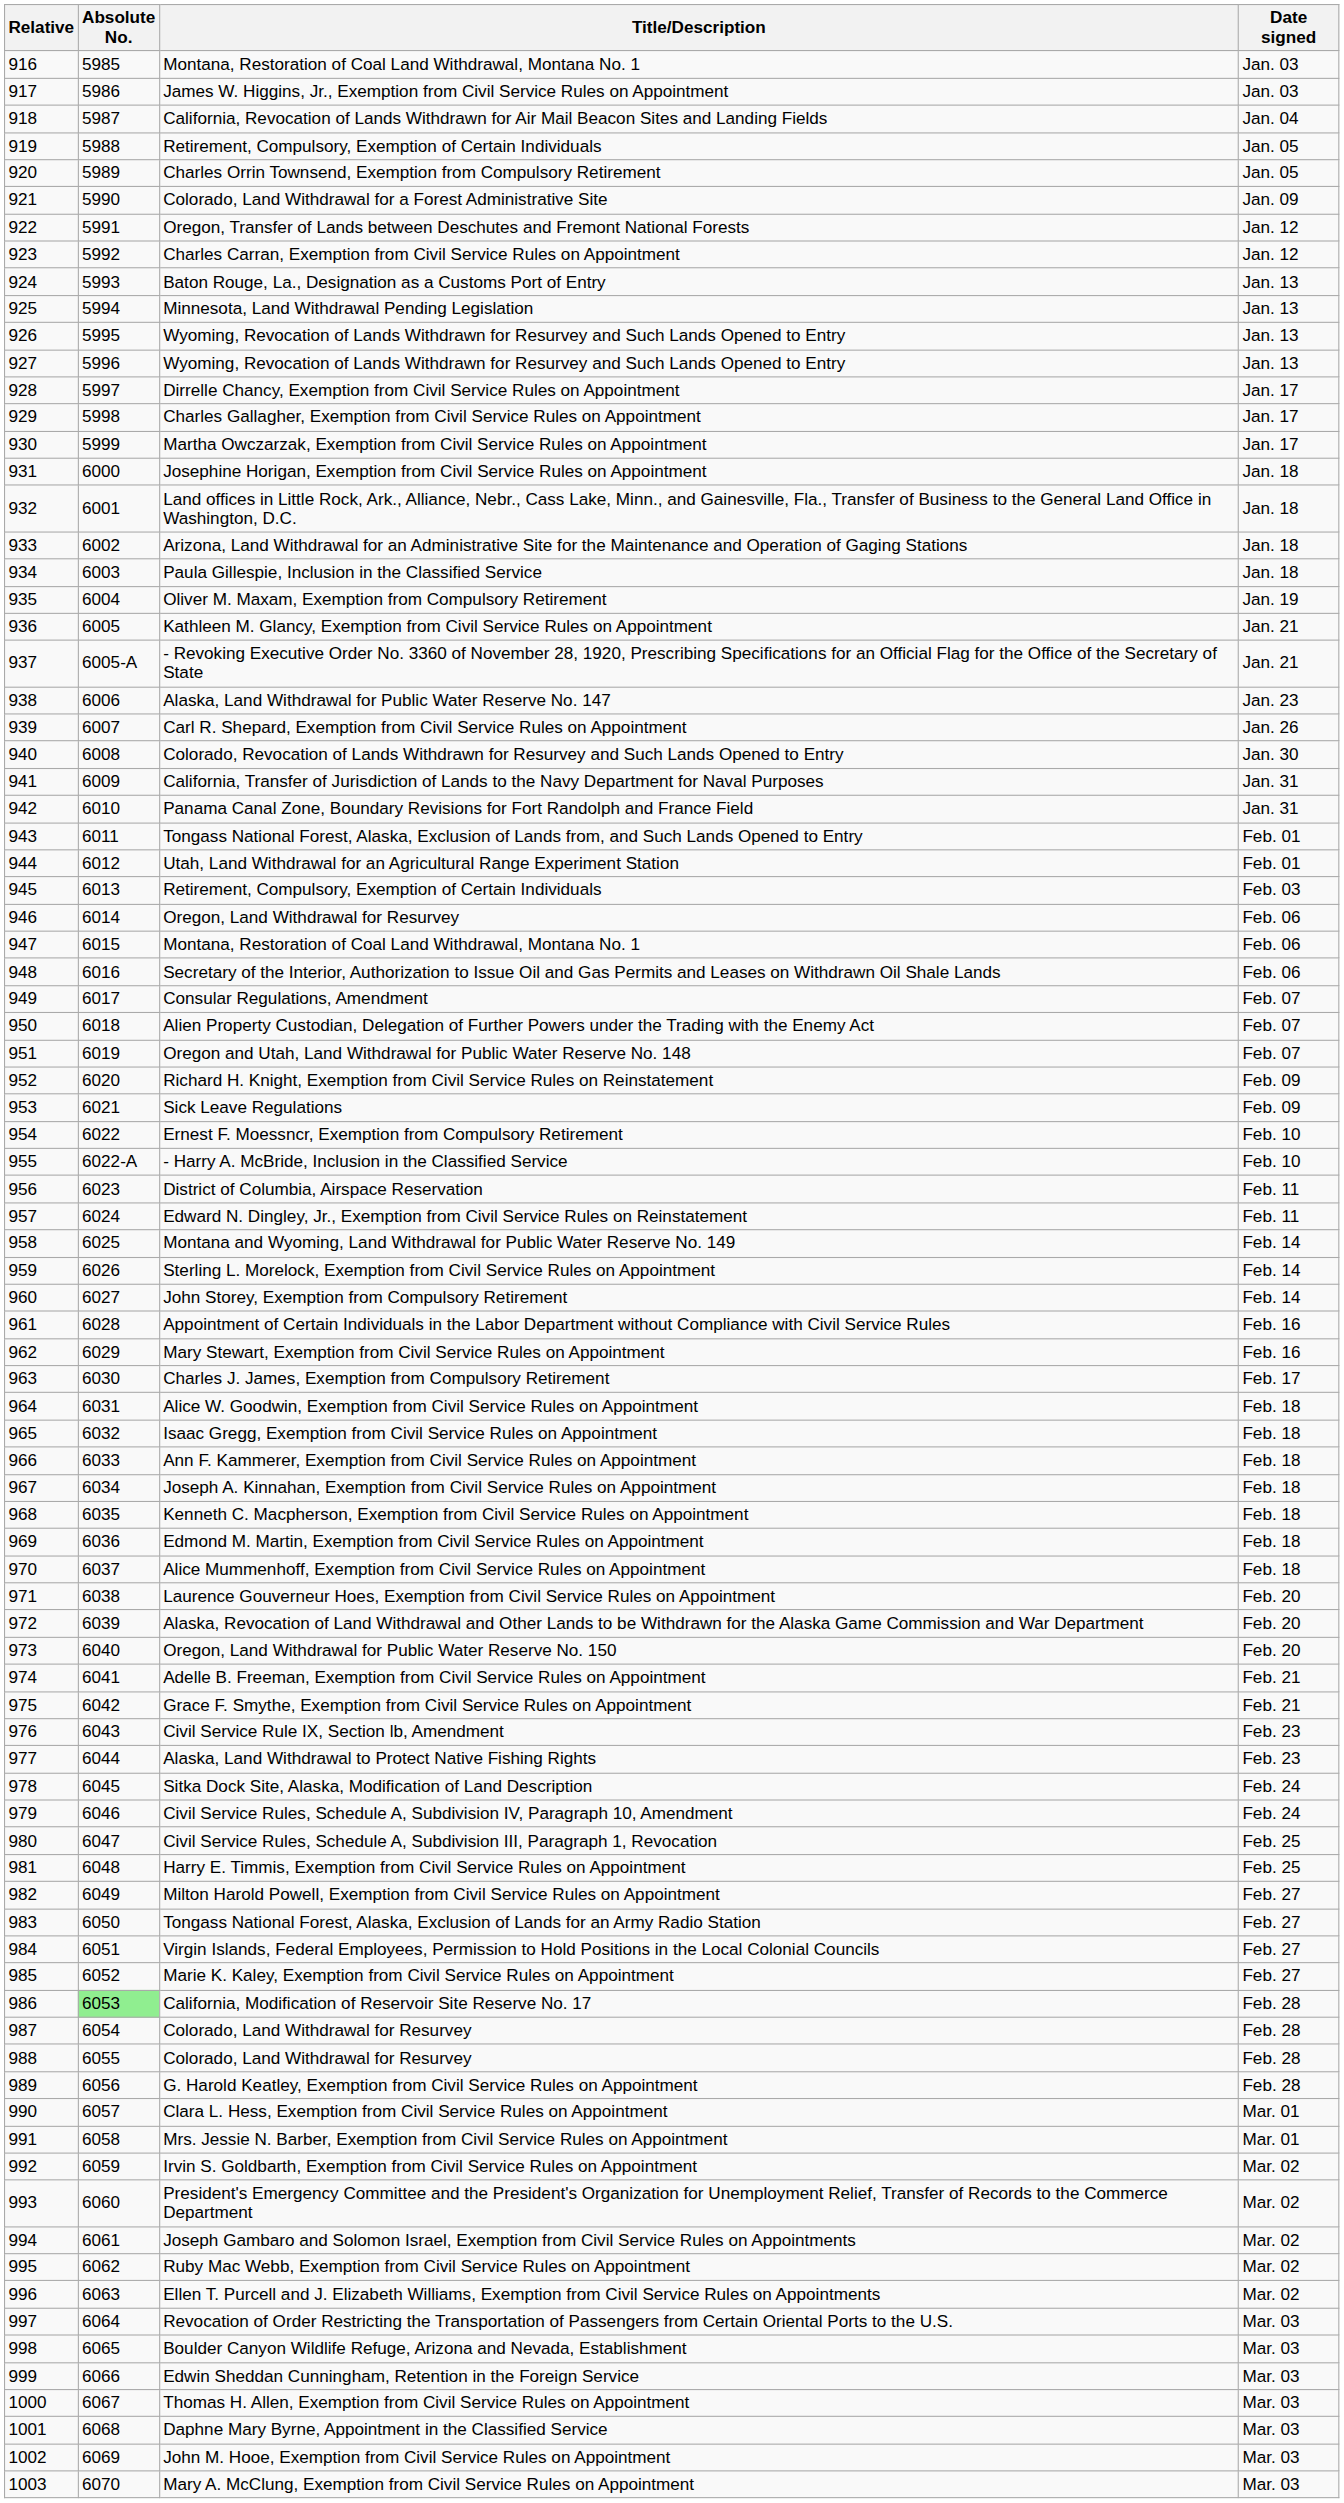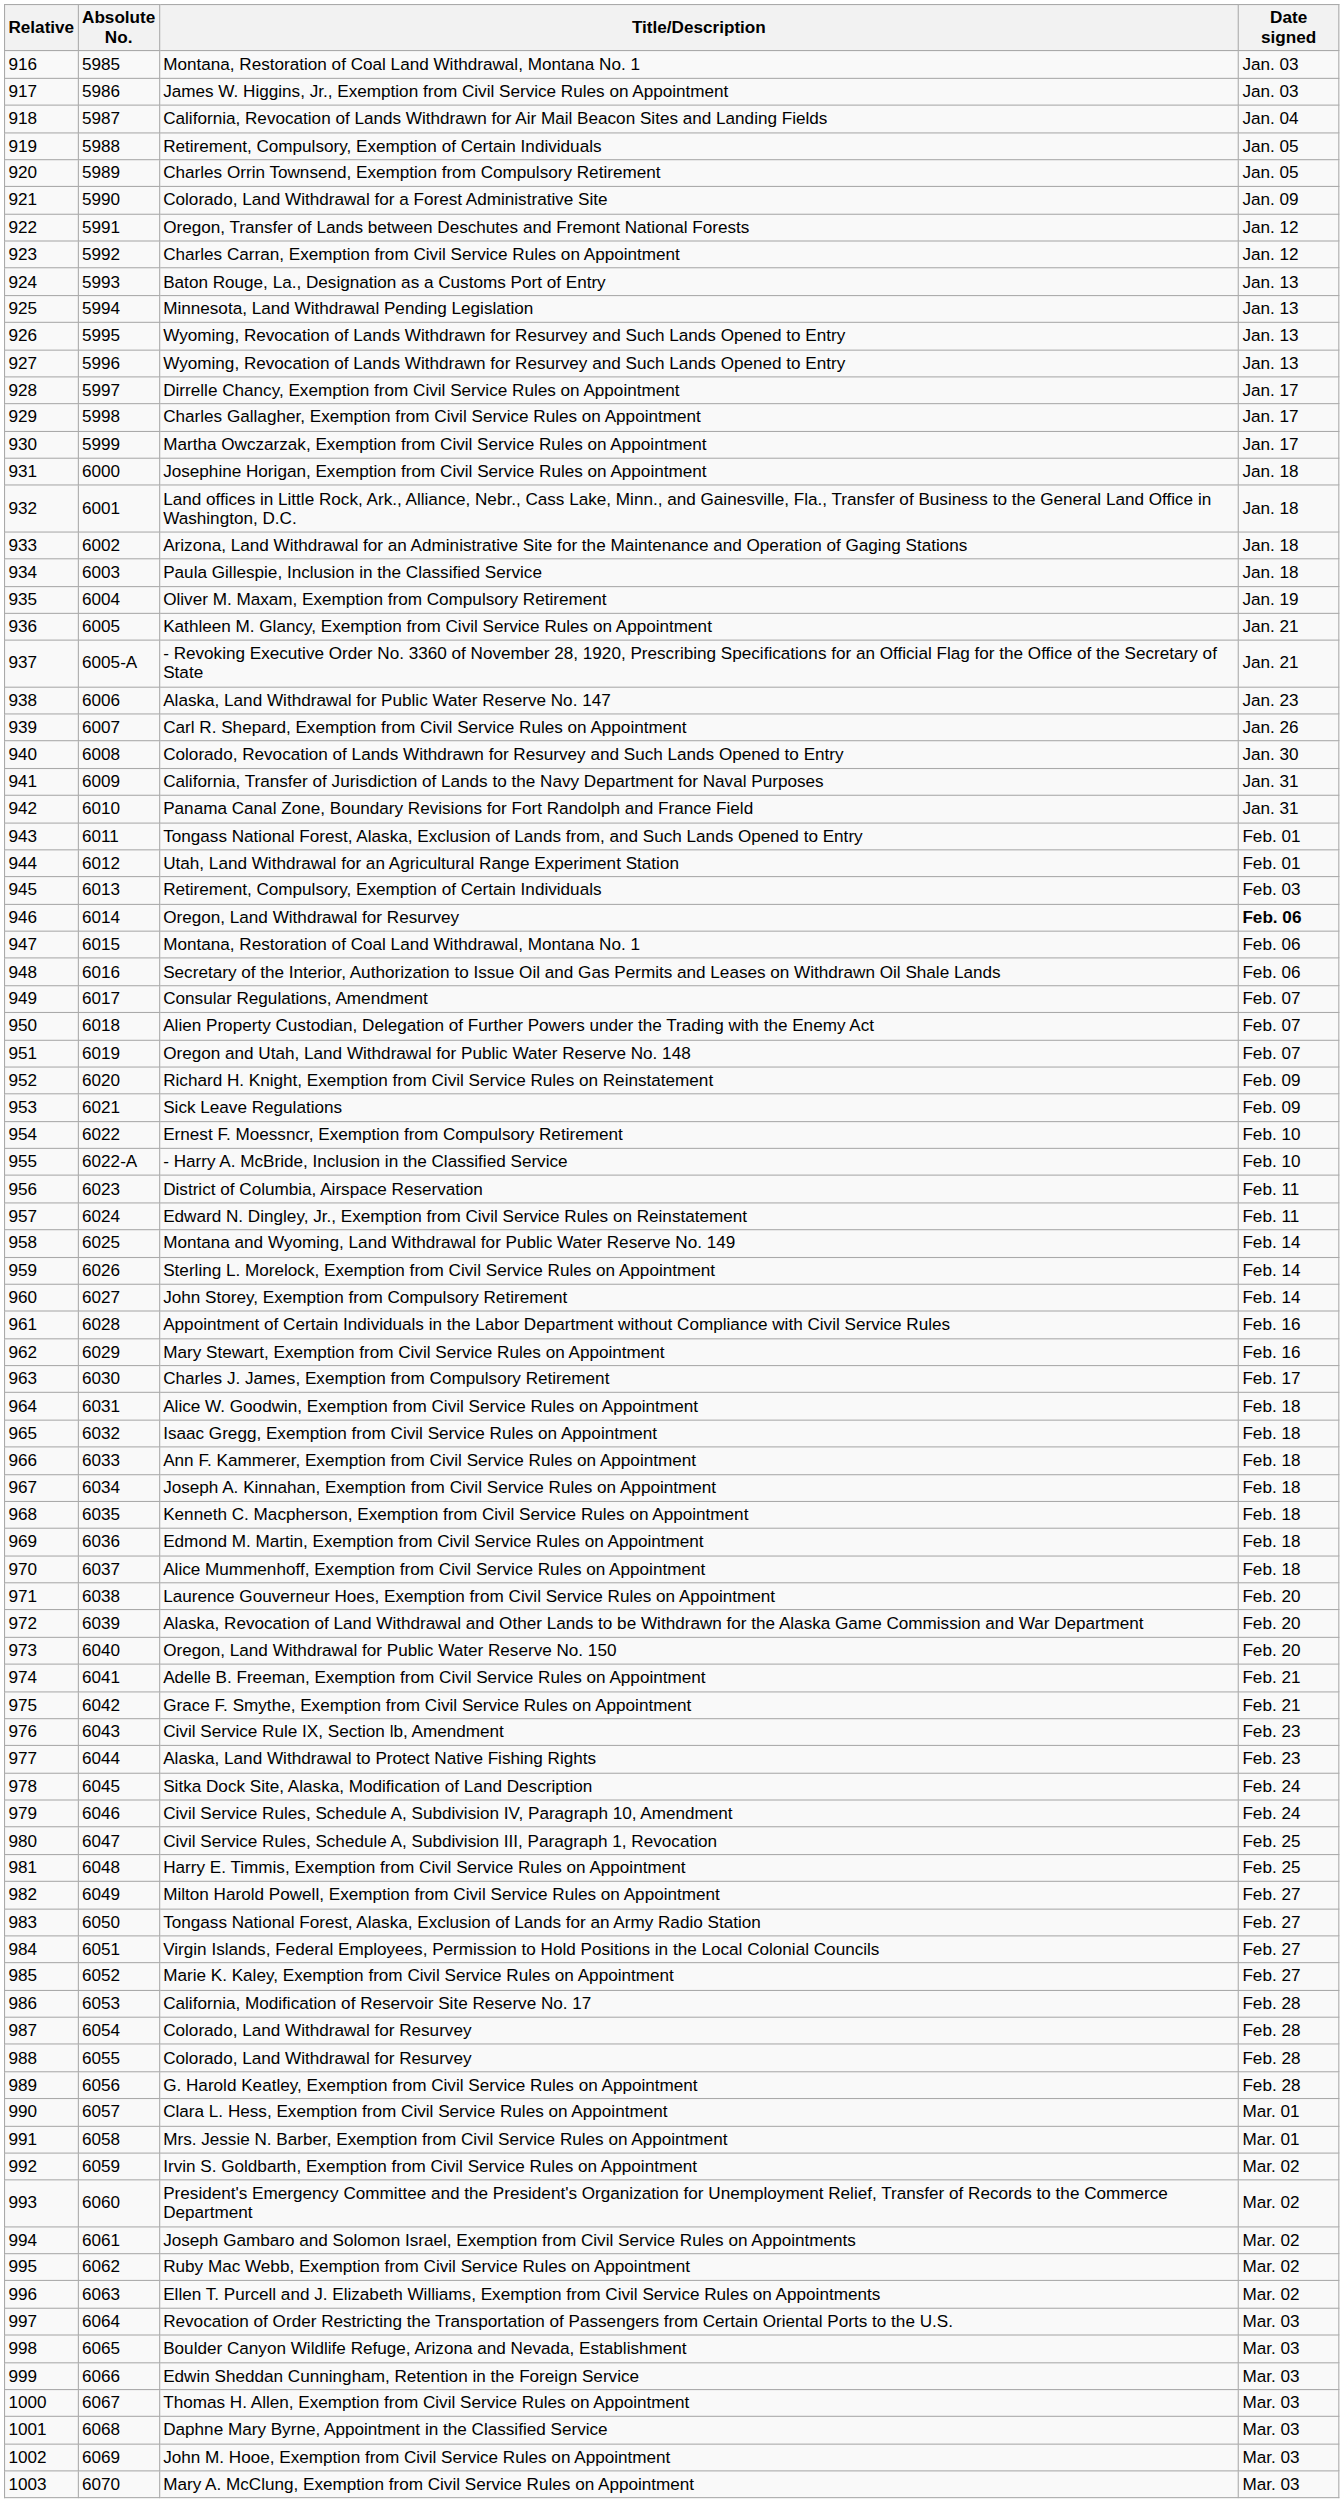(1271, 917) normal -> (1272, 917) bold
(101, 2003) lightgreen background -> (101, 2003) no background
